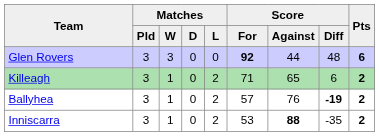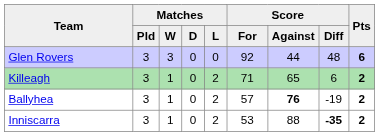(247, 57) bold -> (247, 57) normal
(293, 99) normal -> (293, 99) bold
(334, 99) bold -> (334, 99) normal
(293, 120) bold -> (293, 120) normal
(334, 120) normal -> (334, 120) bold
